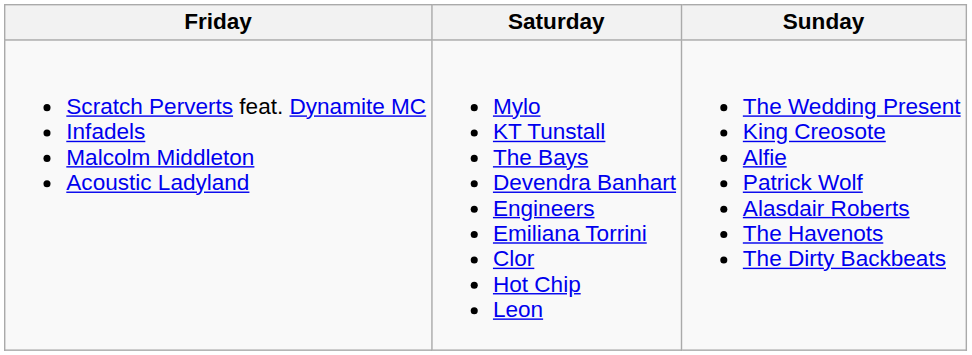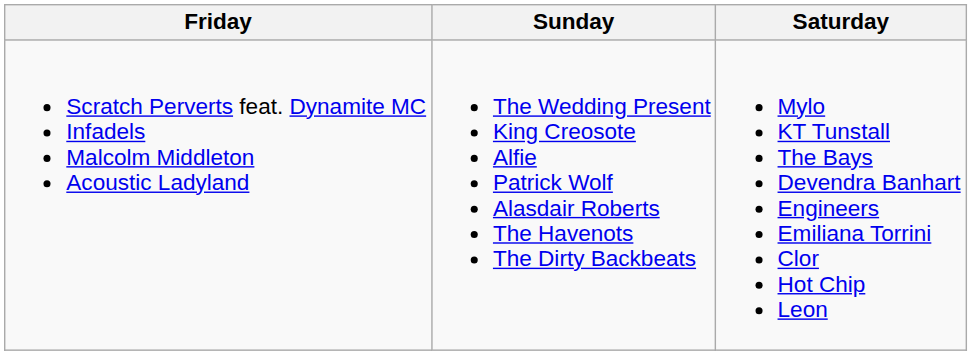columns swapped: (556, 22) <-> (824, 22)
